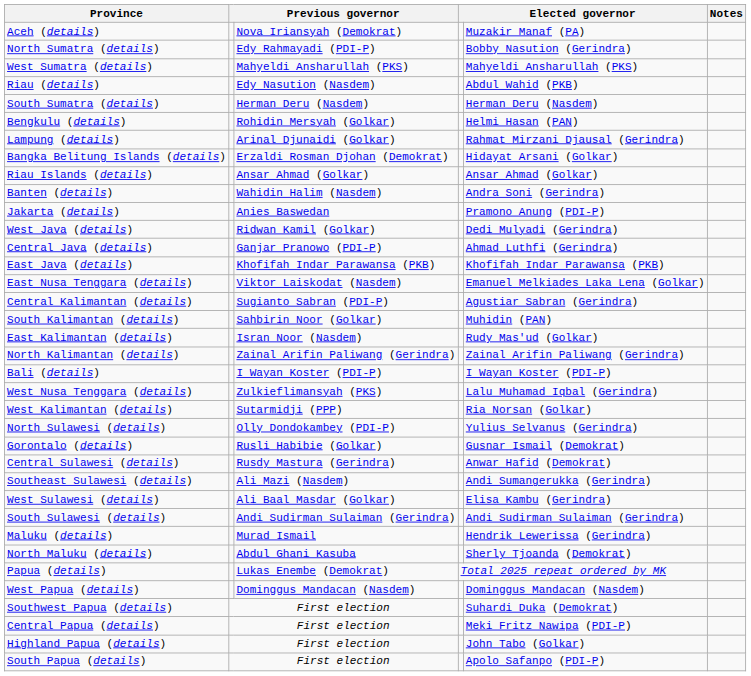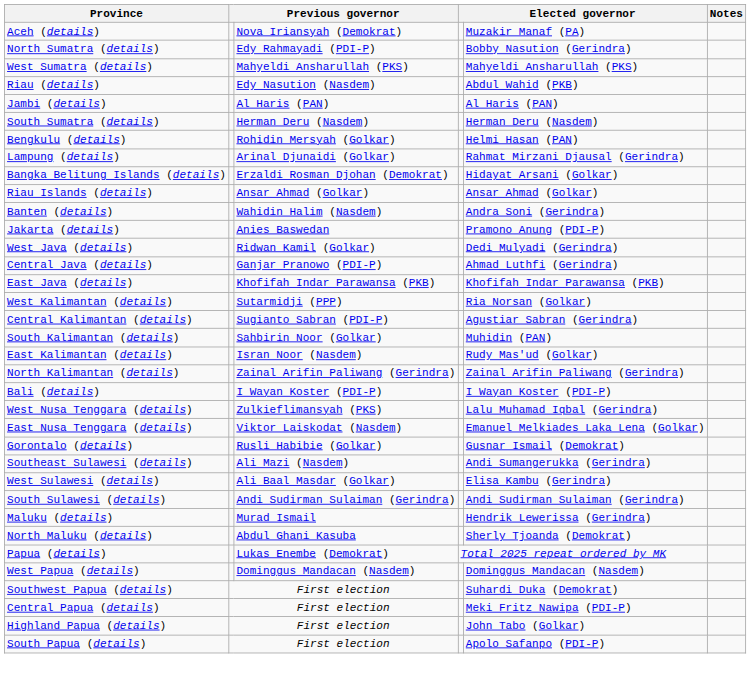+ row: (57, 103)
rows swapped: (90, 410) <-> (100, 284)
- row: (87, 428)
- row: (93, 464)
